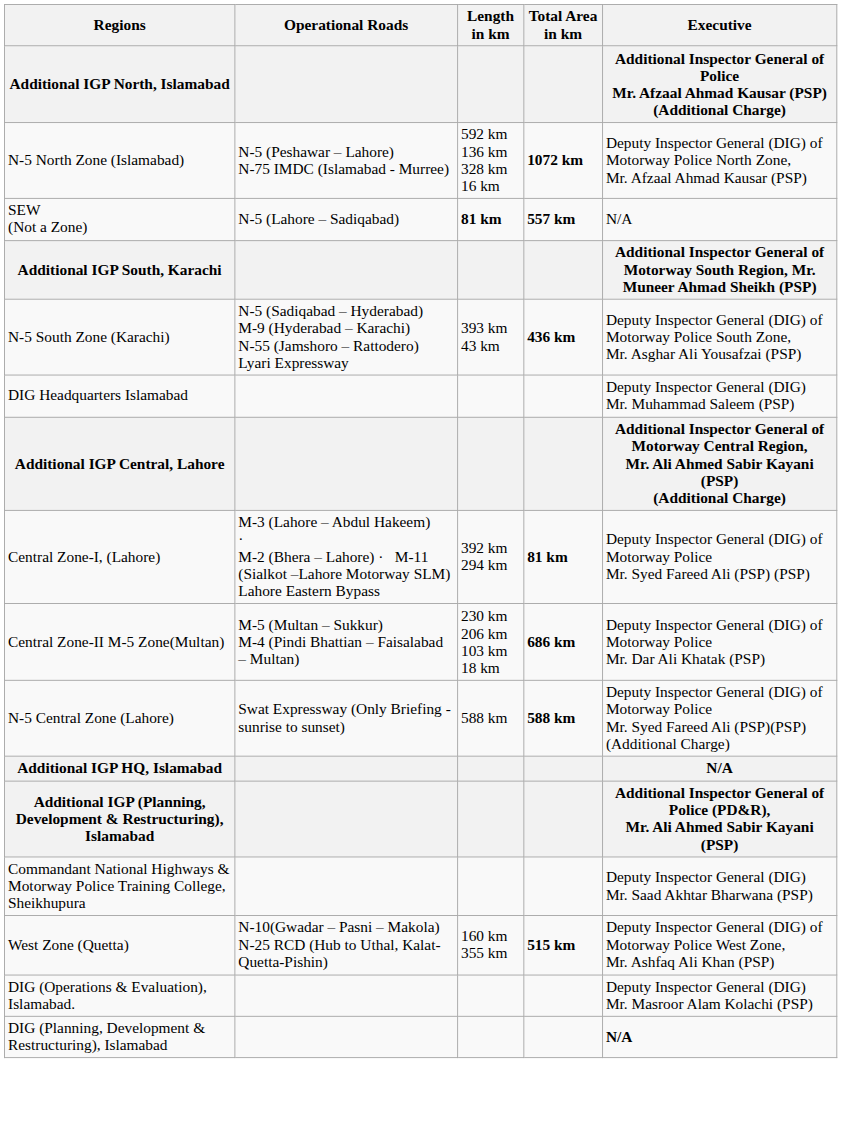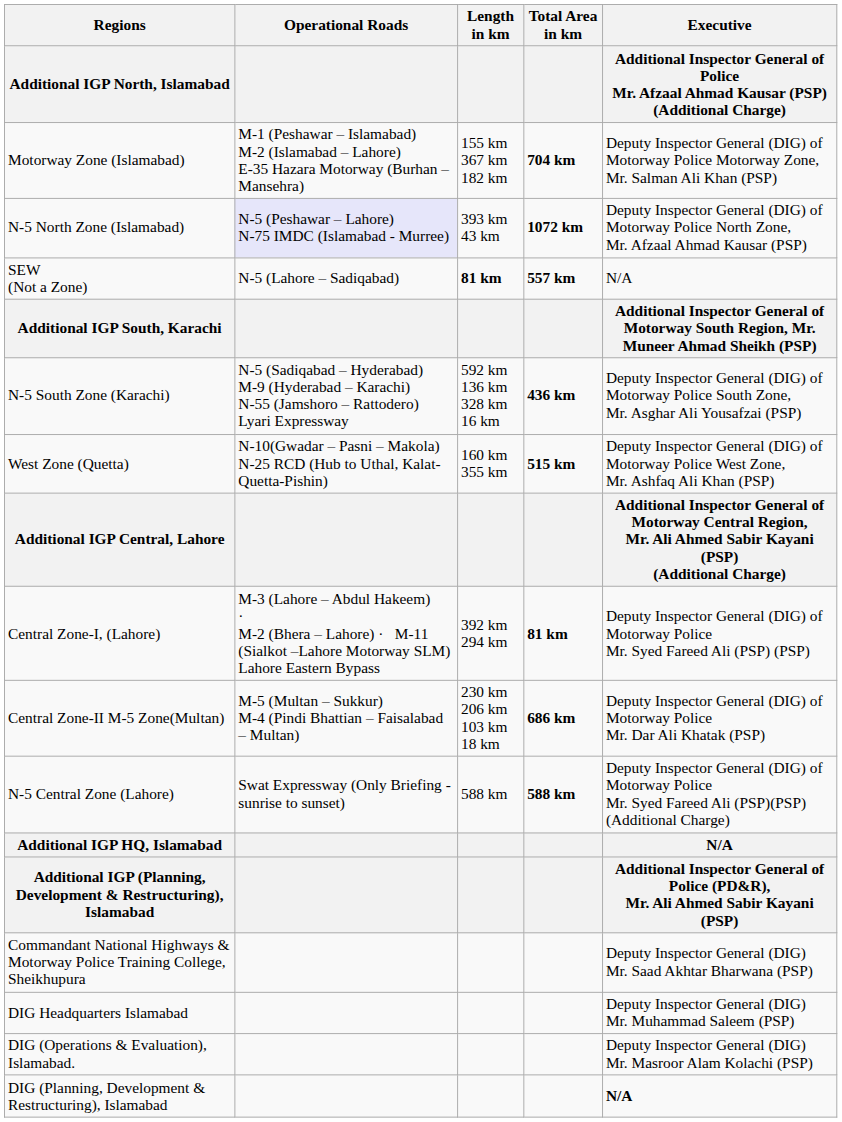+ row: (96, 160)
(344, 160) no background -> (344, 227) lavender background
(484, 160) 592 km 136 km 328 km 16 km -> (484, 227) 393 km 43 km
(484, 337) 393 km 43 km -> (484, 396) 592 km 136 km 328 km 16 km
rows swapped: (68, 945) <-> (98, 396)
